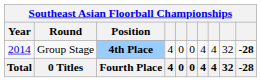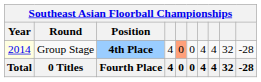(19, 49) no background -> (19, 49) lightyellow background
(181, 49) no background -> (181, 49) lightsalmon background
(246, 49) bold -> (246, 49) normal
